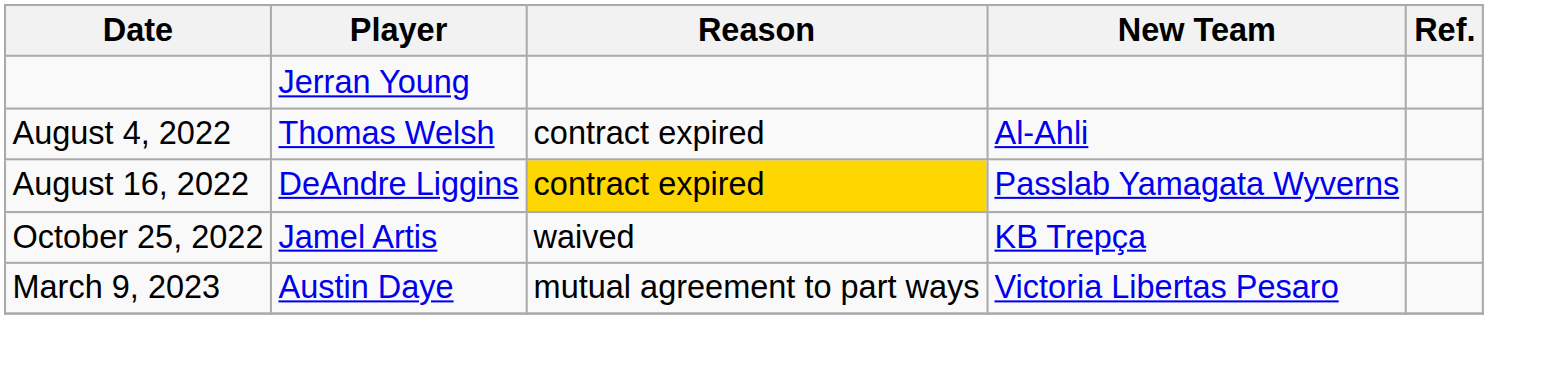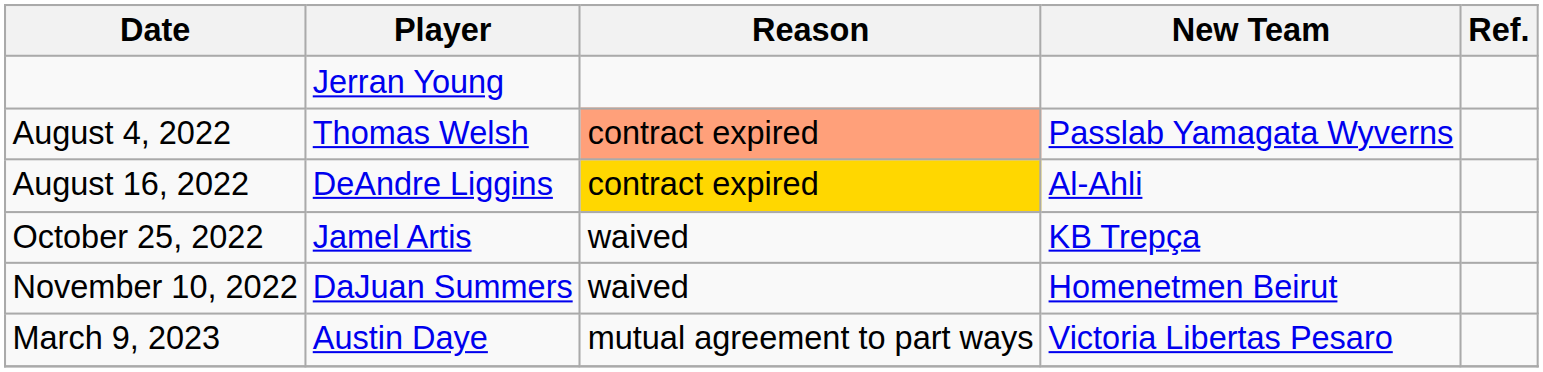(649, 133) no background -> (703, 133) lightsalmon background
(1041, 133) Al-Ahli -> (1251, 133) Passlab Yamagata Wyverns
(1197, 184) Passlab Yamagata Wyverns -> (1095, 184) Al-Ahli
+ row: (155, 287)
